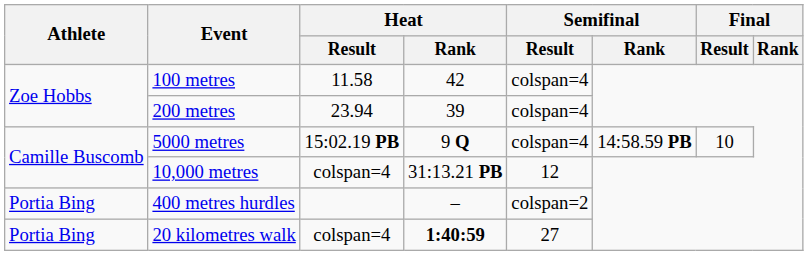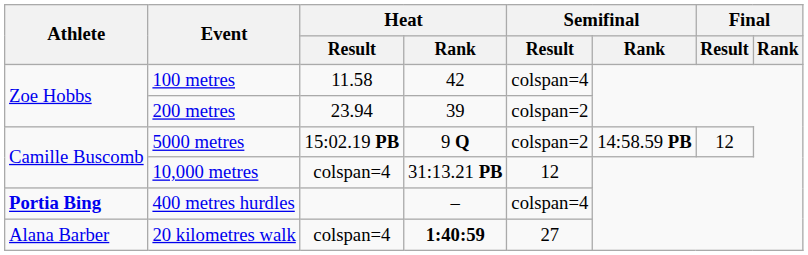(550, 111) colspan=4 -> (550, 111) colspan=2
(550, 142) colspan=4 -> (550, 142) colspan=2
(725, 142) 10 -> (725, 142) 12
(52, 203) normal -> (55, 203) bold
(550, 203) colspan=2 -> (550, 203) colspan=4
(52, 234) Portia Bing -> (59, 234) Alana Barber
